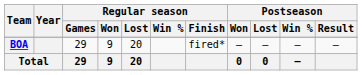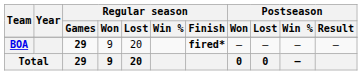(81, 46) normal -> (81, 46) bold
(207, 46) normal -> (207, 46) bold
